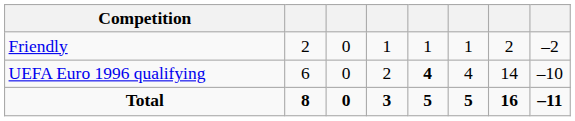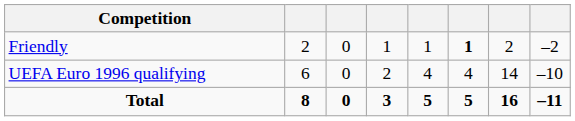(468, 45) normal -> (468, 45) bold
(428, 73) bold -> (428, 73) normal
